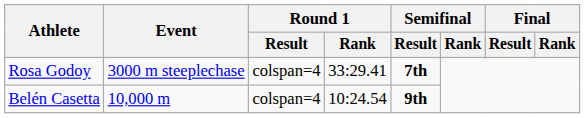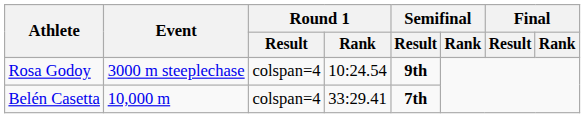(358, 71) 33:29.41 -> (358, 71) 10:24.54
(416, 71) 7th -> (416, 71) 9th
(358, 99) 10:24.54 -> (358, 99) 33:29.41
(416, 99) 9th -> (416, 99) 7th
